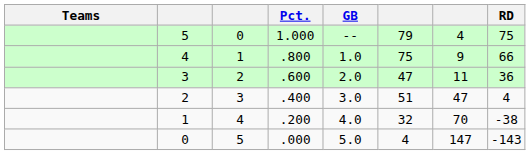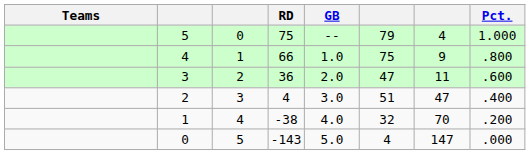columns swapped: (295, 15) <-> (506, 15)
